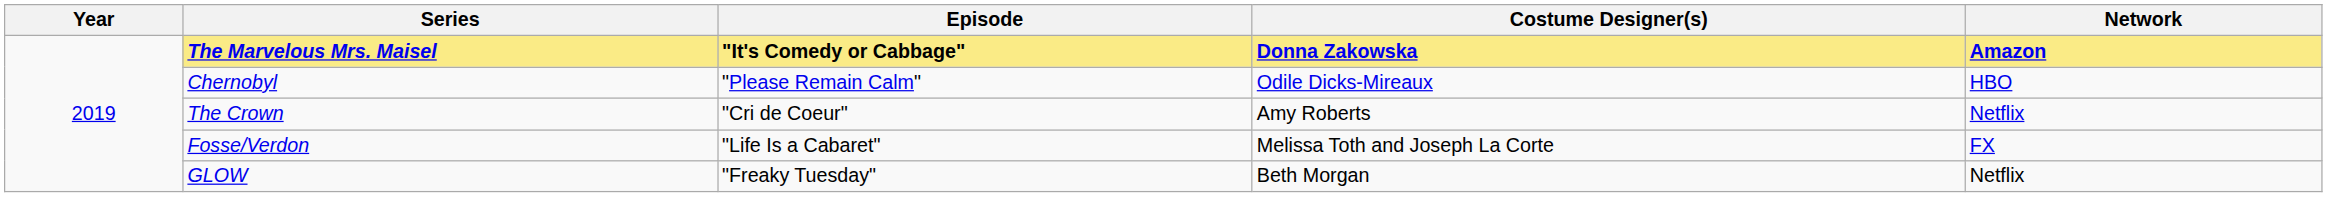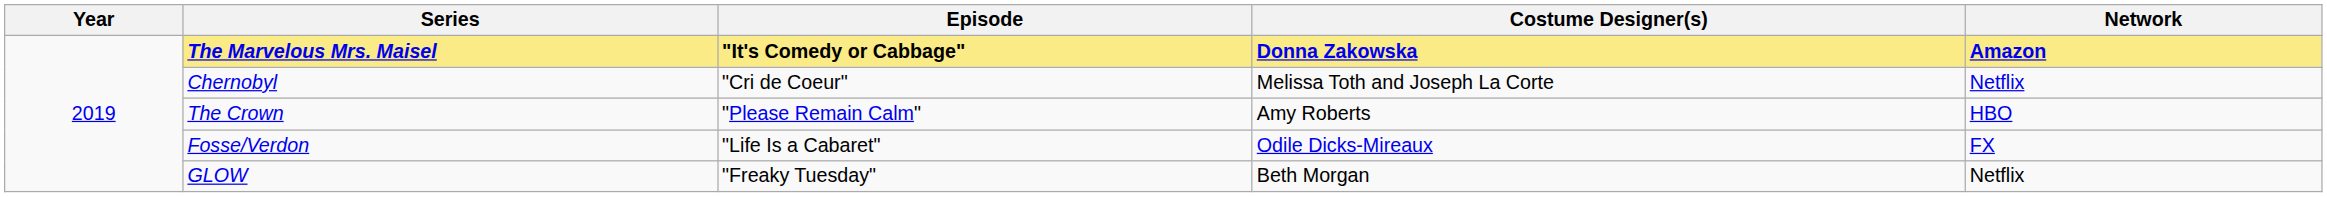(822, 82) "Please Remain Calm" -> (785, 82) "Cri de Coeur"
(1345, 82) Odile Dicks-Mireaux -> (1405, 82) Melissa Toth and Joseph La Corte
(1991, 82) HBO -> (1997, 82) Netflix
(785, 113) "Cri de Coeur" -> (822, 113) "Please Remain Calm"
(1997, 113) Netflix -> (1991, 113) HBO
(1405, 144) Melissa Toth and Joseph La Corte -> (1345, 144) Odile Dicks-Mireaux
